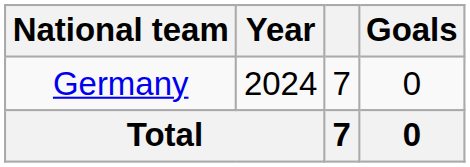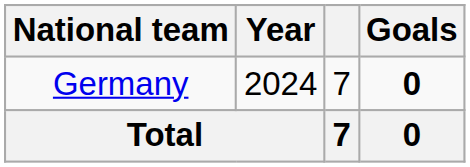(412, 82) normal -> (412, 82) bold
